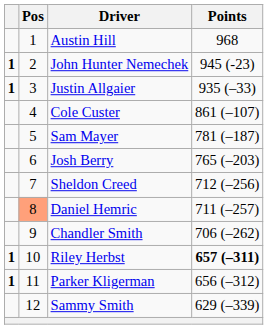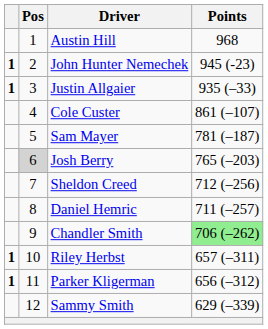(33, 161) no background -> (33, 161) lightgrey background
(33, 209) lightsalmon background -> (33, 209) no background
(227, 233) no background -> (227, 233) lightgreen background
(227, 257) bold -> (227, 257) normal
